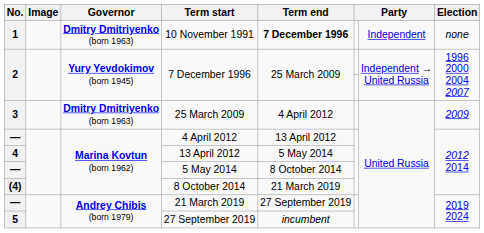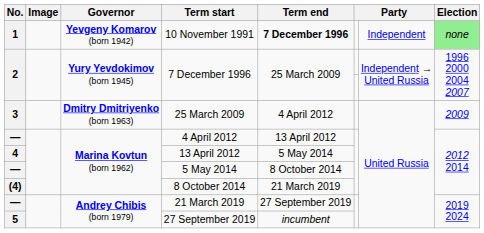(111, 35) Dmitry Dmitriyenko (born 1963) -> (111, 35) Yevgeny Komarov (born 1942)
(457, 35) no background -> (457, 35) lightgreen background
